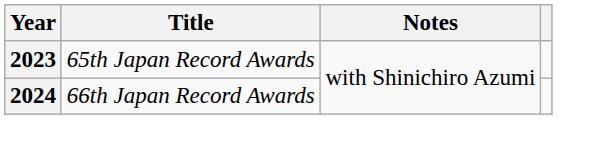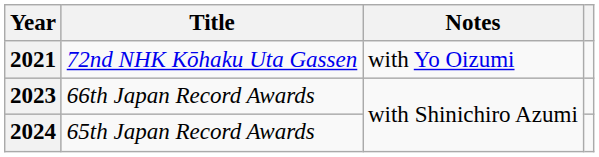+ row: (33, 59)
(191, 59) 65th Japan Record Awards -> (191, 95) 66th Japan Record Awards
(191, 95) 66th Japan Record Awards -> (191, 132) 65th Japan Record Awards
